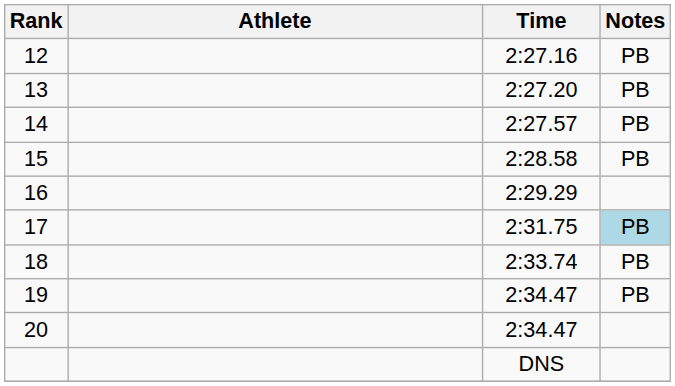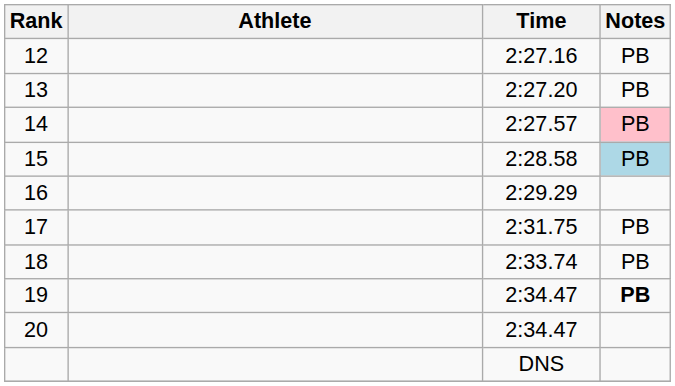(635, 124) no background -> (635, 124) pink background
(635, 158) no background -> (635, 158) lightblue background
(635, 227) lightblue background -> (635, 227) no background
(635, 295) normal -> (635, 295) bold
